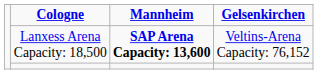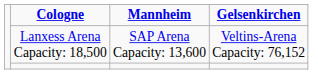(162, 44) bold -> (159, 44) normal
